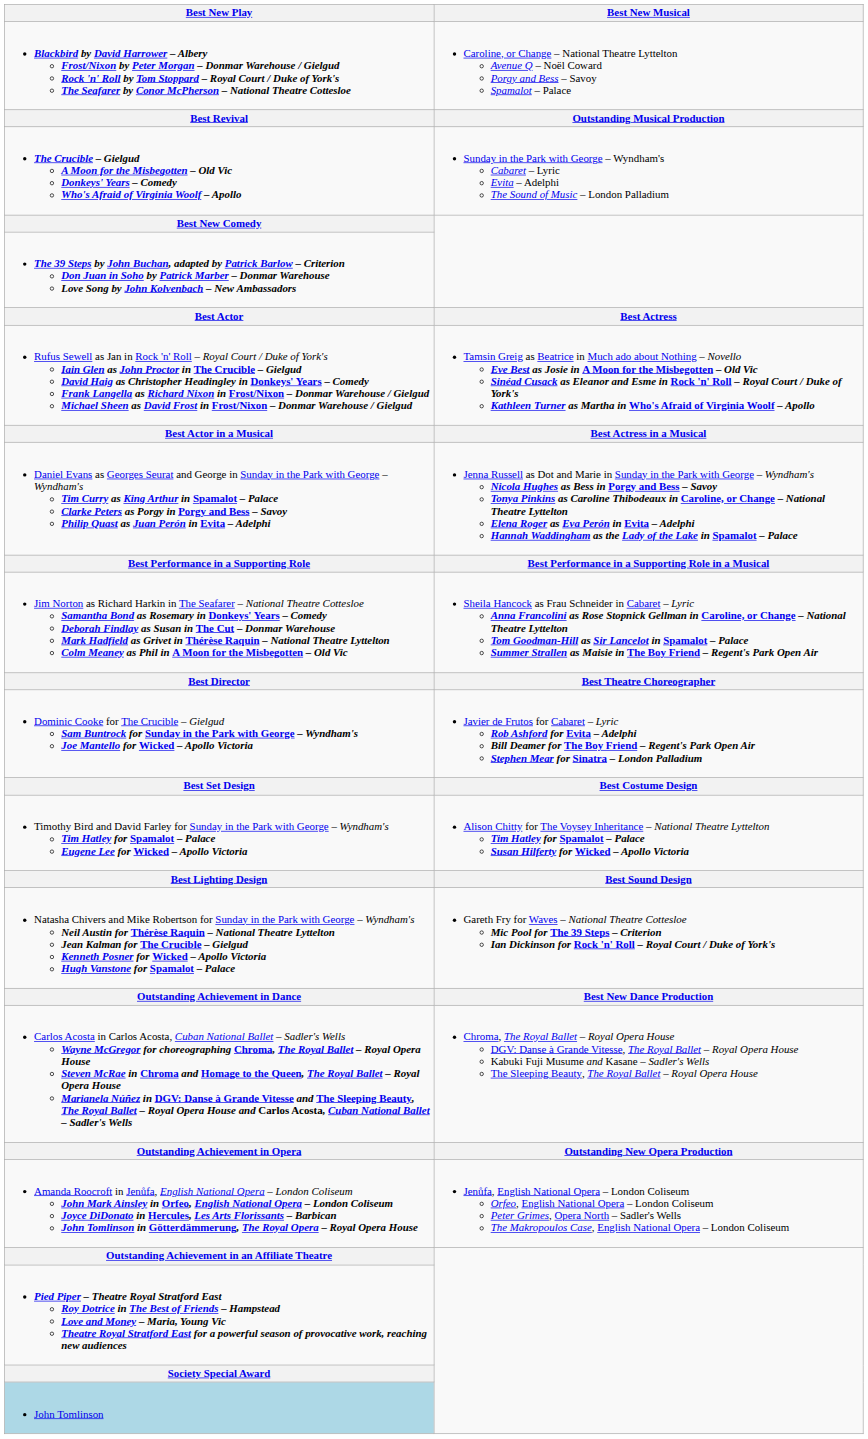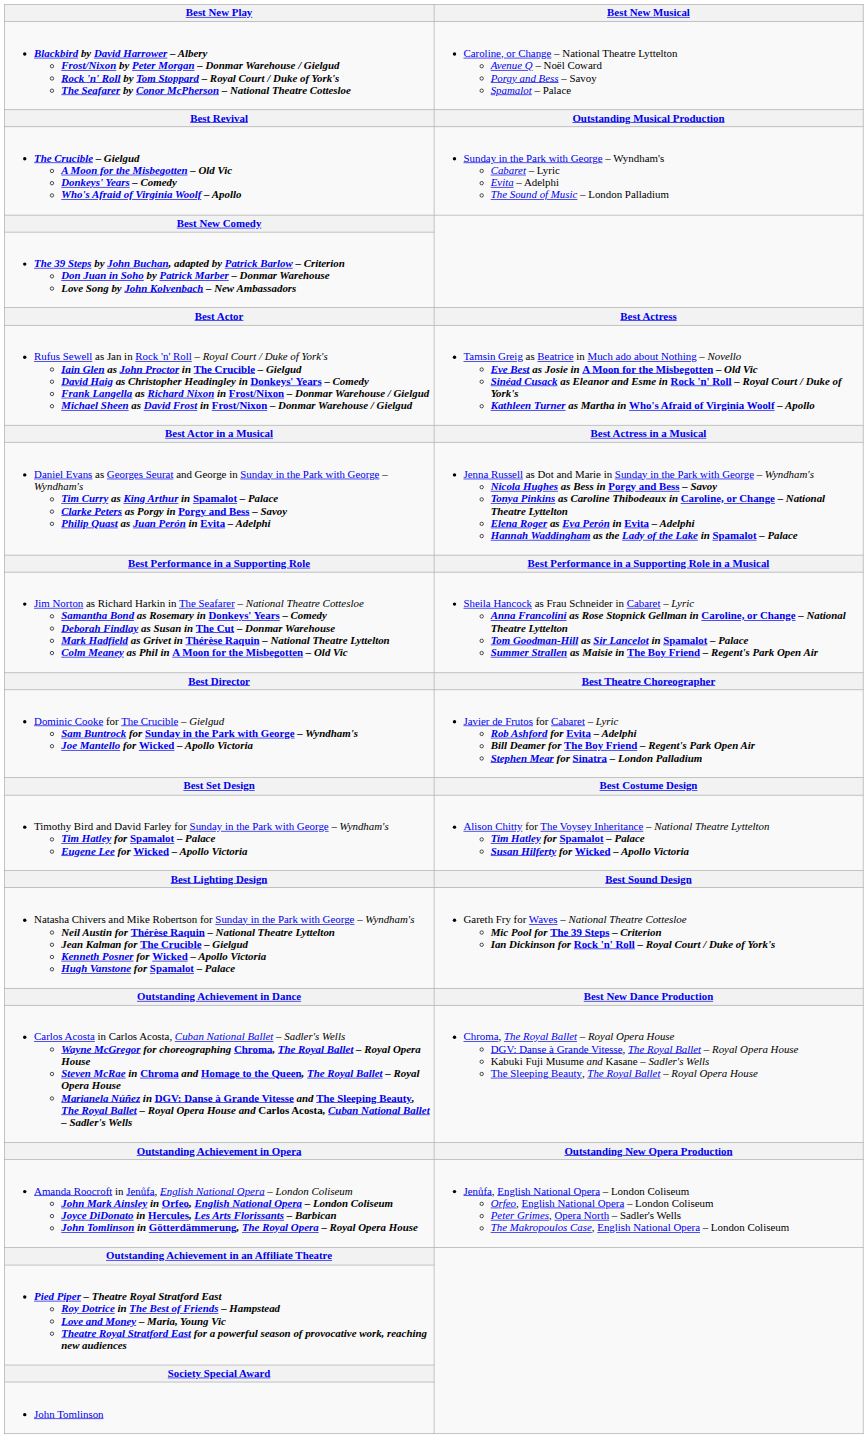(219, 1414) lightblue background -> (219, 1414) no background
